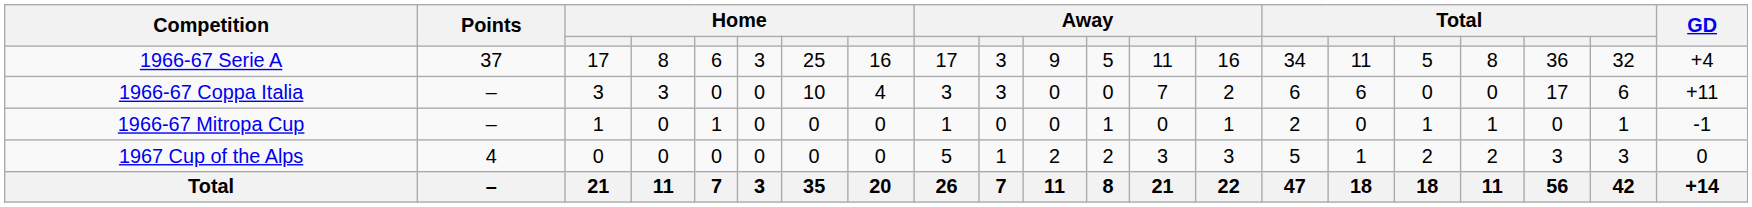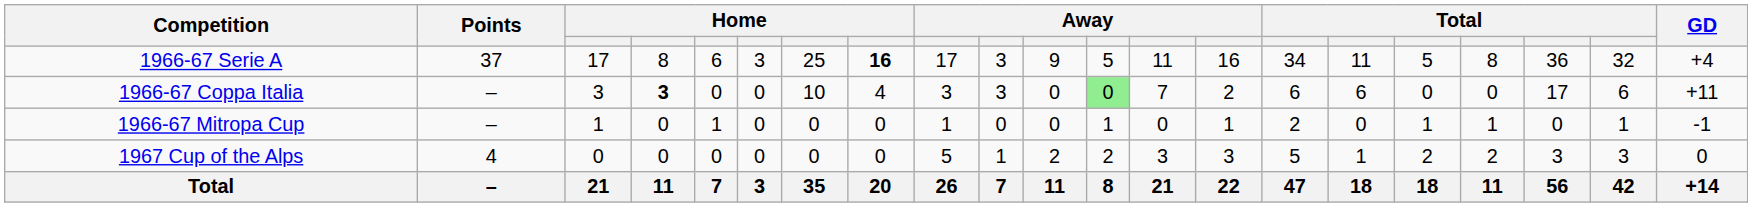(880, 61) normal -> (880, 61) bold
(663, 92) normal -> (663, 92) bold
(1108, 92) no background -> (1108, 92) lightgreen background
